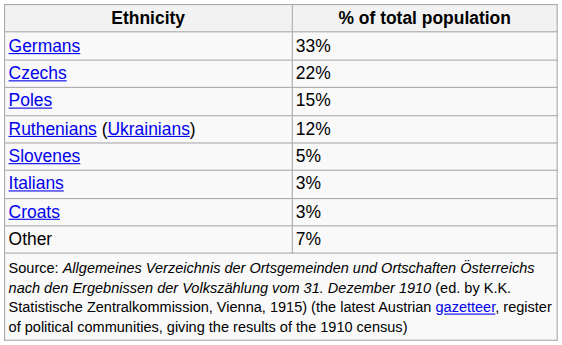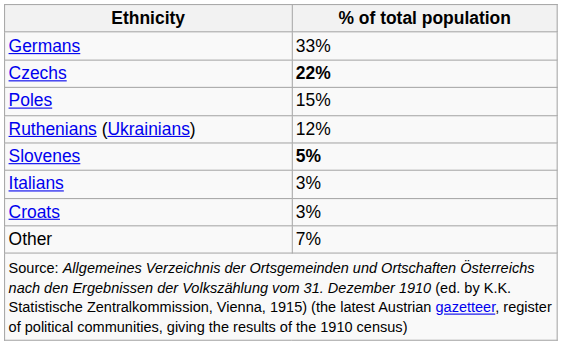(313, 73) normal -> (313, 73) bold
(308, 156) normal -> (308, 156) bold
